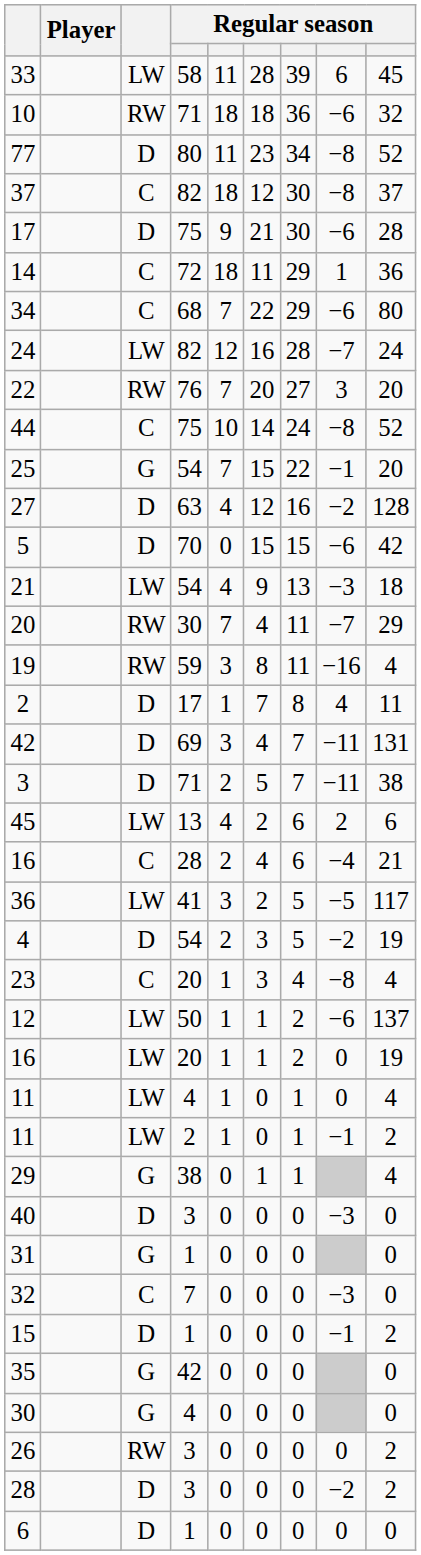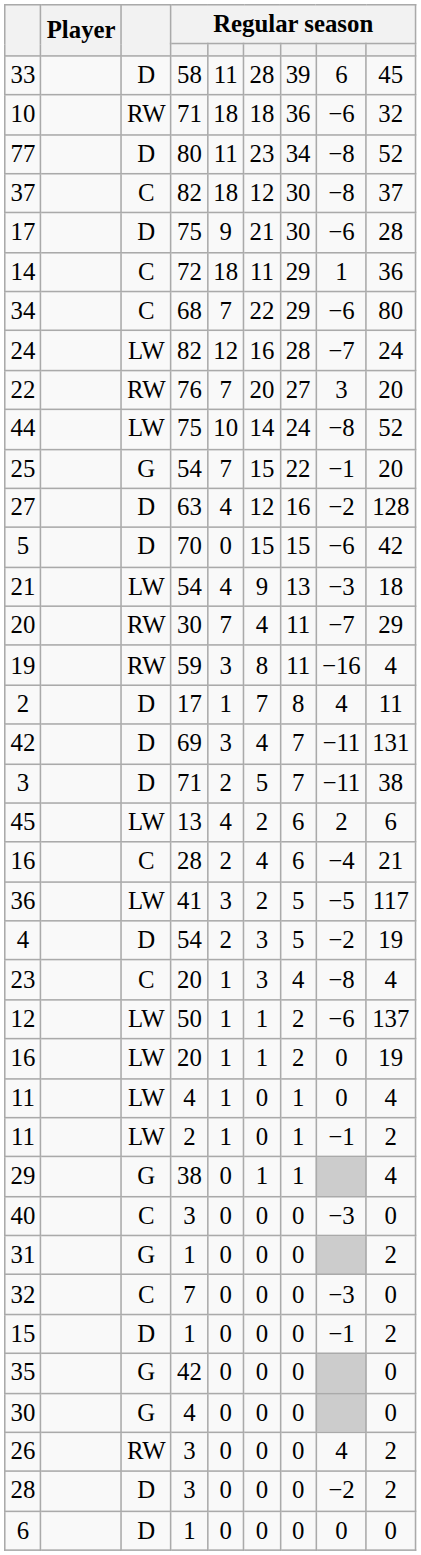(146, 74) LW -> (146, 74) D
(146, 428) C -> (146, 428) LW
(146, 1215) D -> (146, 1215) C
(391, 1254) 0 -> (391, 1254) 2
(341, 1451) 0 -> (341, 1451) 4
